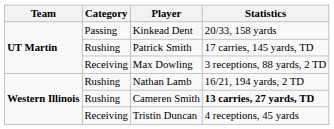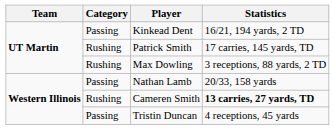(241, 30) 20/33, 158 yards -> (254, 30) 16/21, 194 yards, 2 TD
(106, 64) Receiving -> (104, 64) Rushing
(102, 81) Rushing -> (102, 81) Passing
(254, 81) 16/21, 194 yards, 2 TD -> (241, 81) 20/33, 158 yards
(106, 115) Receiving -> (102, 115) Passing
